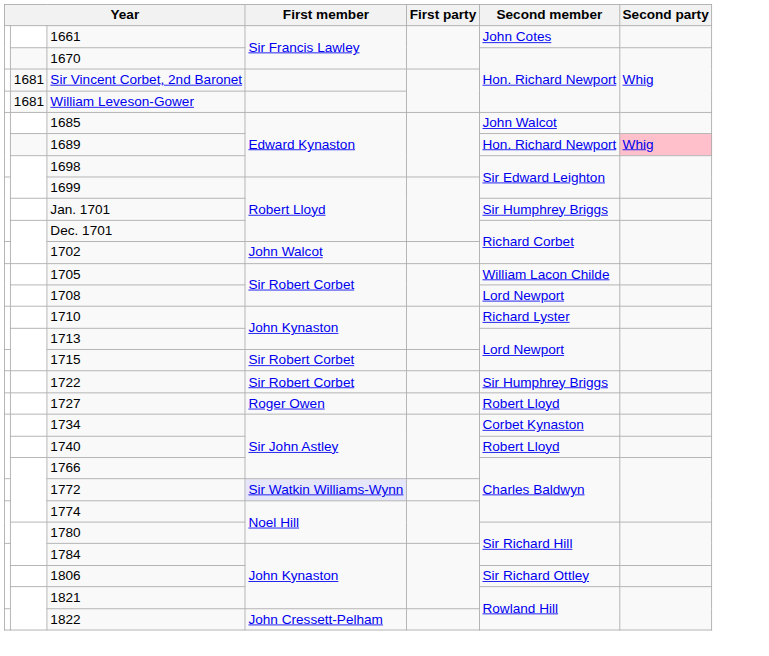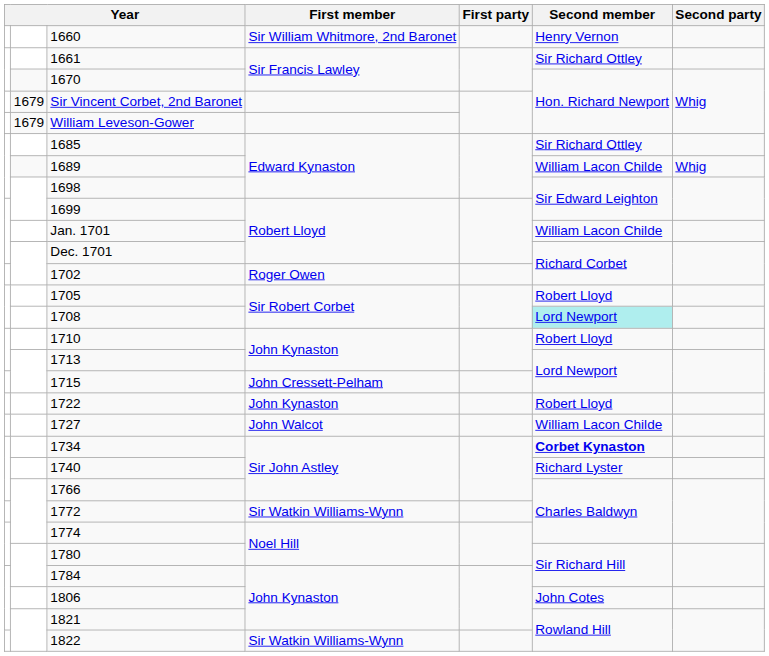+ row: (65, 36)
(517, 36) John Cotes -> (589, 58) Sir Richard Ottley
(29, 79) 1681 -> (29, 101) 1679
(29, 101) 1681 -> (29, 123) 1679
(520, 123) John Walcot -> (589, 144) Sir Richard Ottley
(549, 144) Hon. Richard Newport -> (599, 166) William Lacon Childe
(638, 144) pink background -> (691, 166) no background
(545, 209) Sir Humphrey Briggs -> (599, 230) William Lacon Childe
(286, 252) John Walcot -> (287, 274) Roger Owen
(546, 274) William Lacon Childe -> (574, 295) Robert Lloyd
(523, 295) no background -> (576, 317) paleturquoise background
(526, 317) Richard Lyster -> (574, 338) Robert Lloyd
(301, 360) Sir Robert Corbet -> (316, 381) John Cressett-Pelham
(301, 381) Sir Robert Corbet -> (293, 403) John Kynaston
(545, 381) Sir Humphrey Briggs -> (574, 403) Robert Lloyd
(287, 403) Roger Owen -> (286, 425) John Walcot
(521, 403) Robert Lloyd -> (599, 425) William Lacon Childe
(533, 425) normal -> (590, 446) bold
(521, 446) Robert Lloyd -> (579, 468) Richard Lyster
(326, 489) lavender background -> (326, 511) no background
(536, 576) Sir Richard Ottley -> (570, 597) John Cotes
(316, 619) John Cressett-Pelham -> (326, 640) Sir Watkin Williams-Wynn
